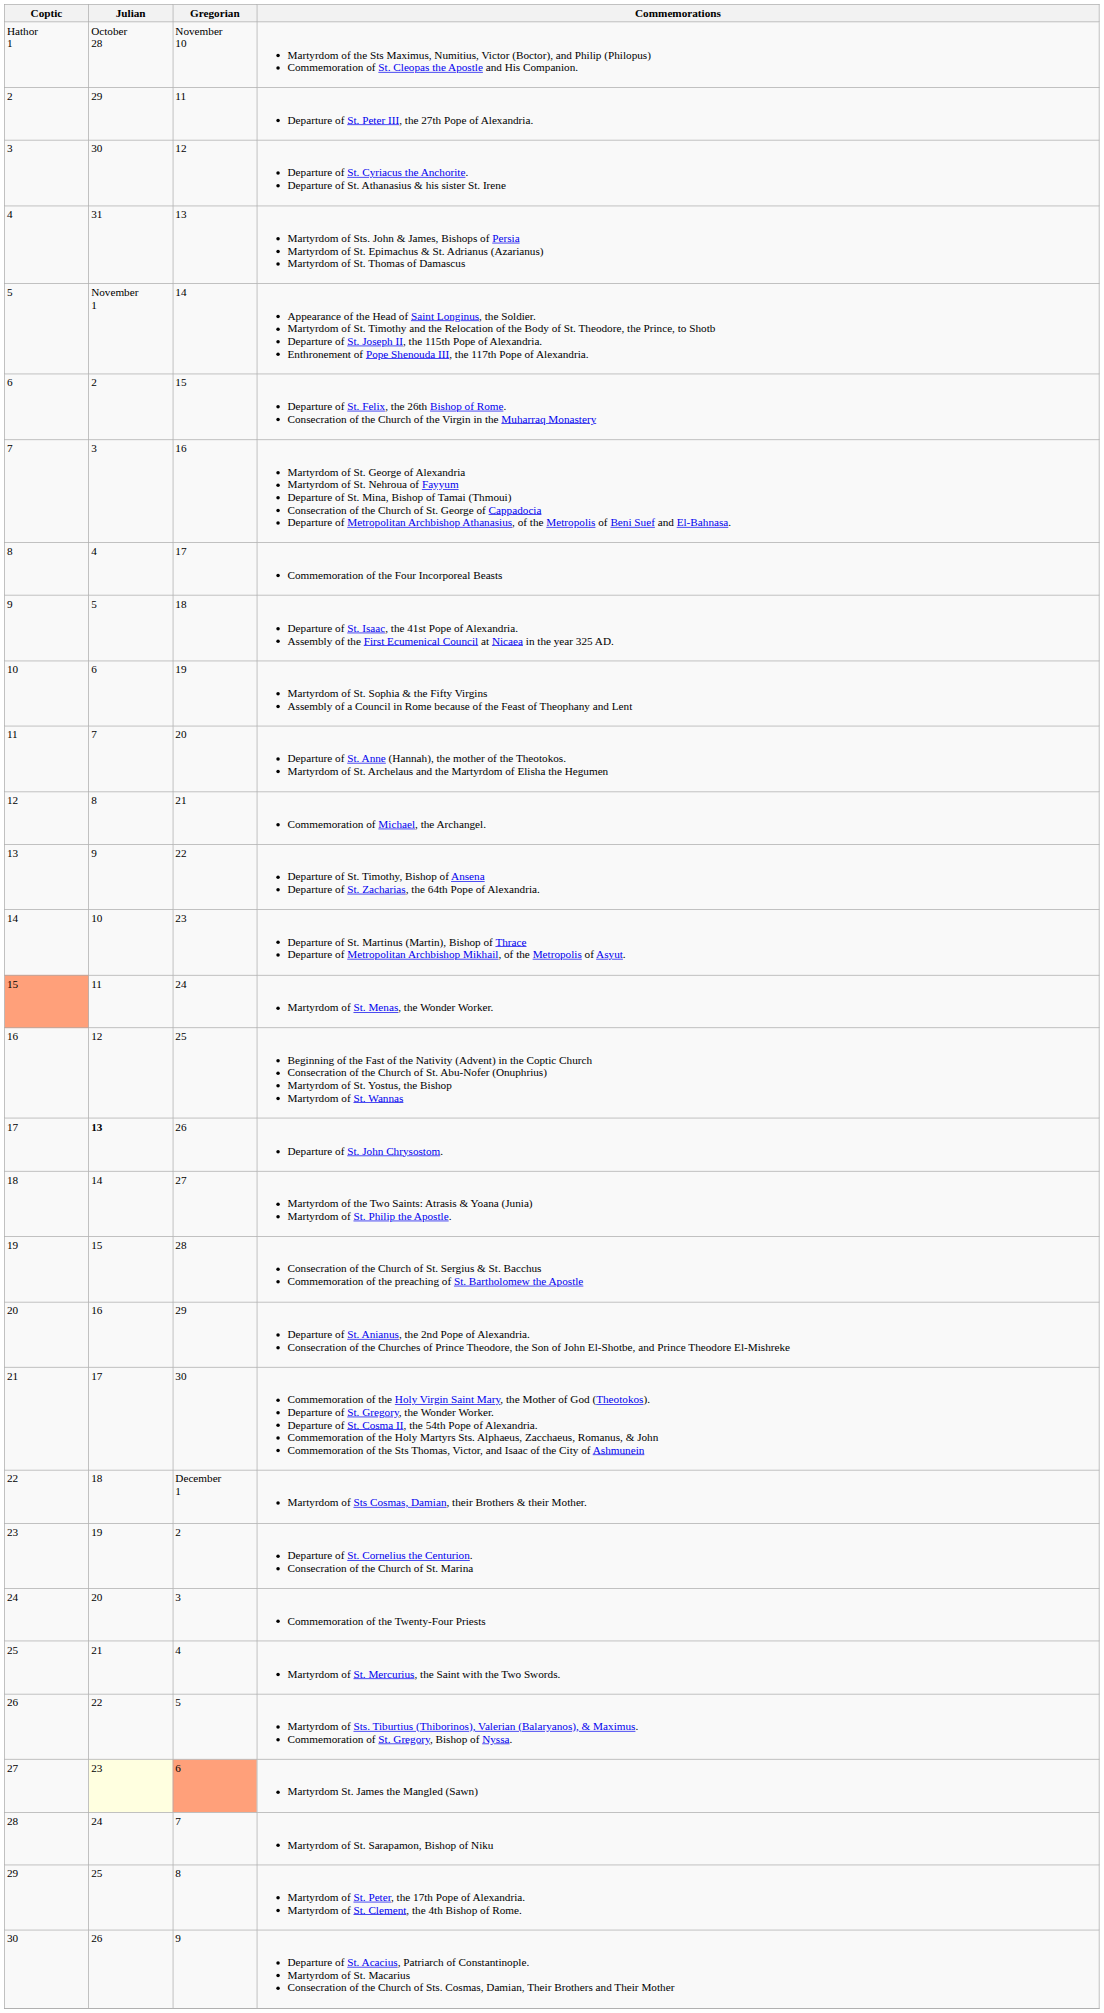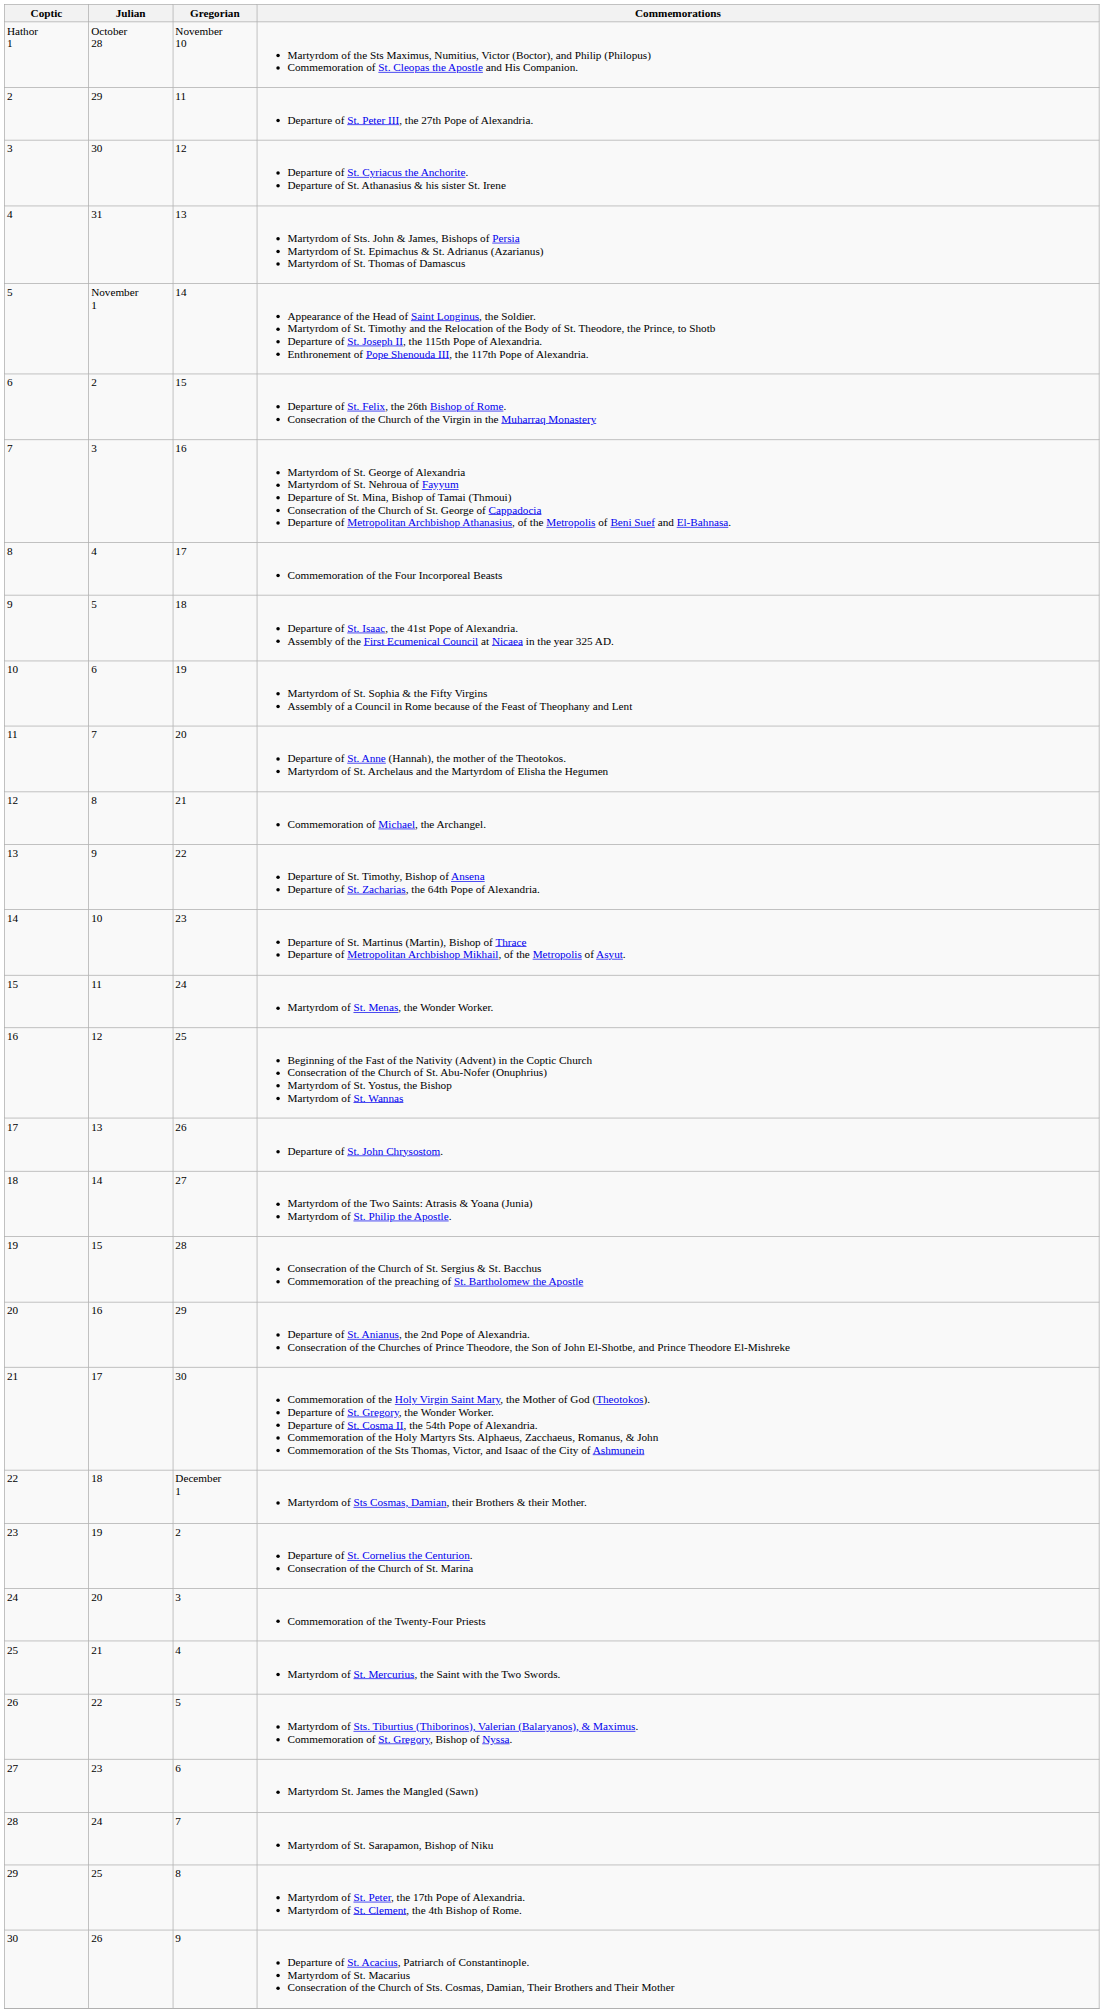(13, 984) lightsalmon background -> (13, 984) no background
(97, 1127) bold -> (97, 1127) normal
(97, 1768) lightyellow background -> (97, 1768) no background
(178, 1768) lightsalmon background -> (178, 1768) no background
